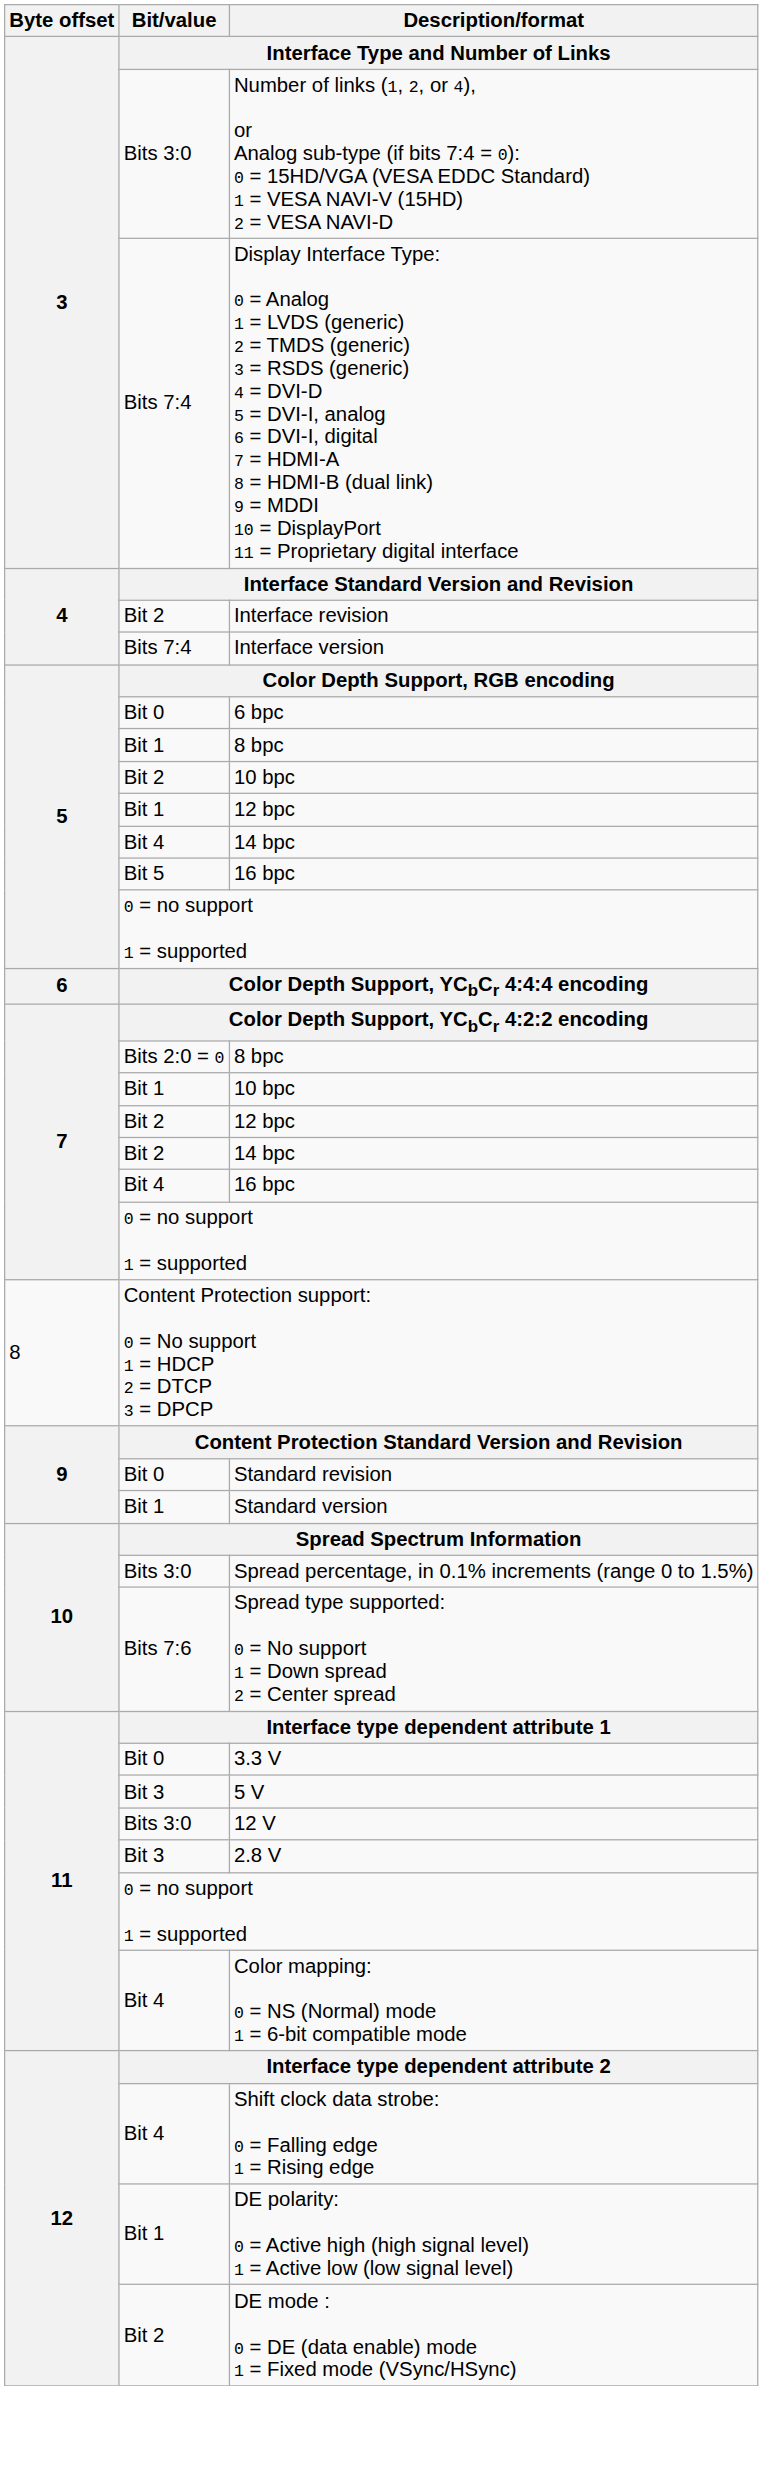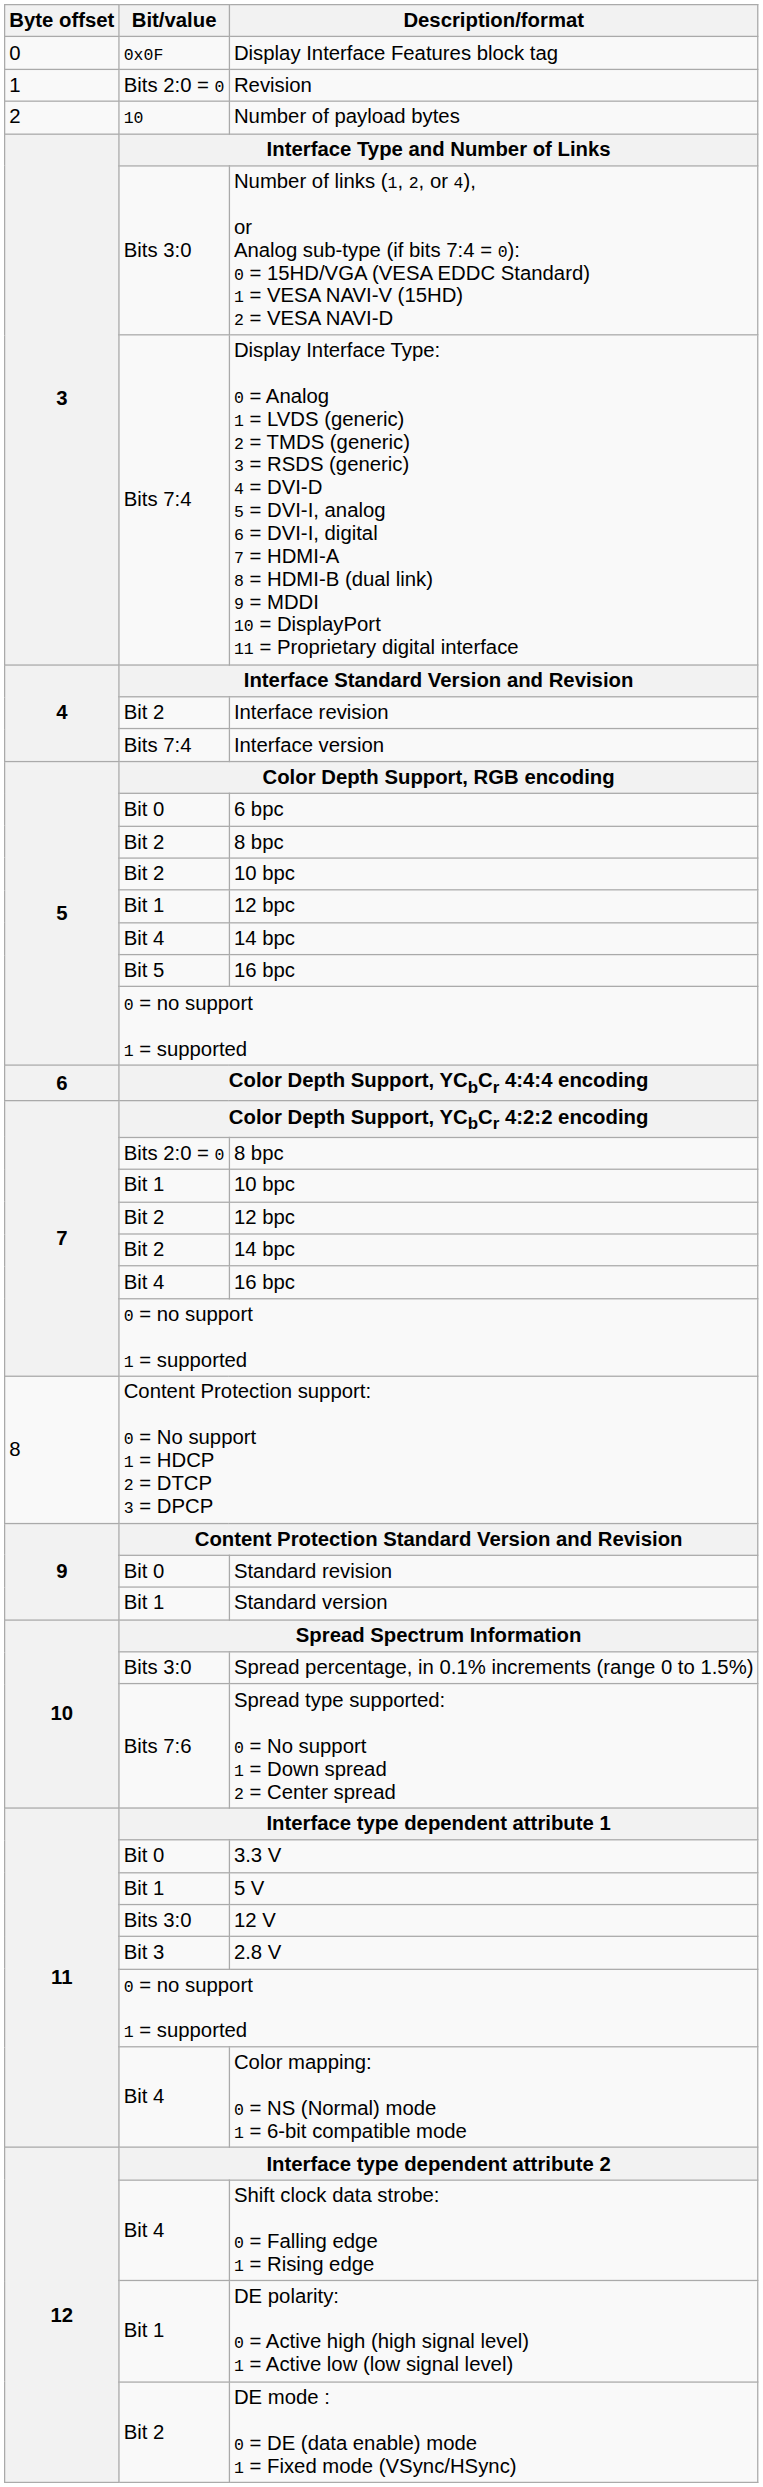+ row: (15, 52)
+ row: (15, 85)
+ row: (15, 117)
(144, 744) Bit 1 -> (144, 841) Bit 2
(144, 1791) Bit 3 -> (144, 1888) Bit 1
